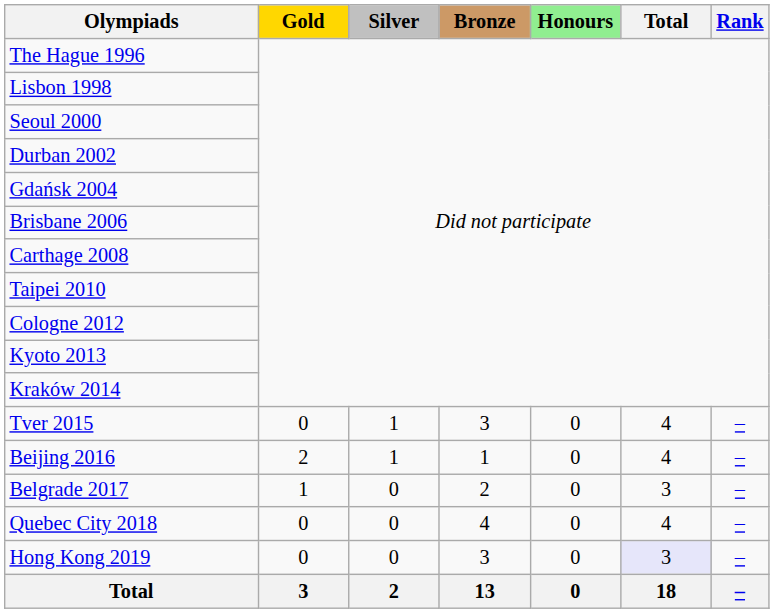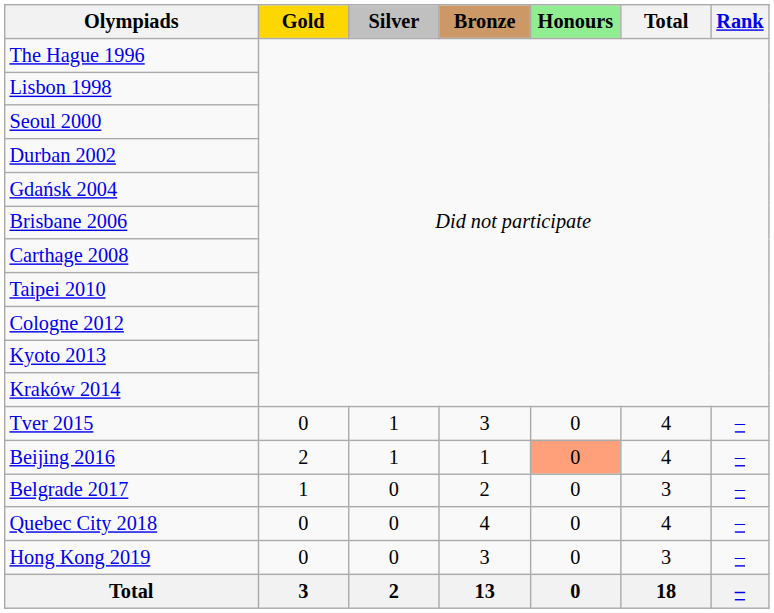(575, 456) no background -> (575, 456) lightsalmon background
(666, 557) lavender background -> (666, 557) no background
